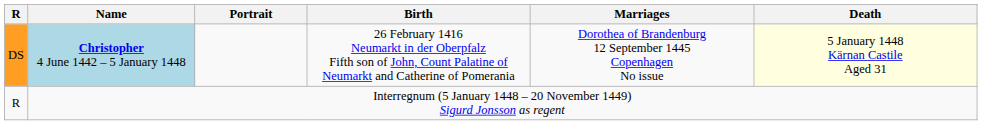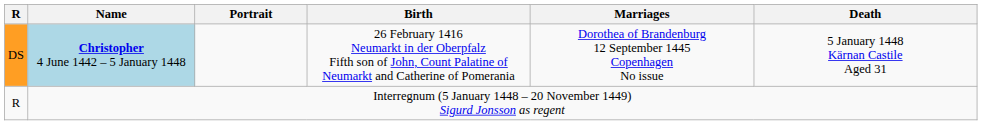(865, 55) lightyellow background -> (865, 55) no background
